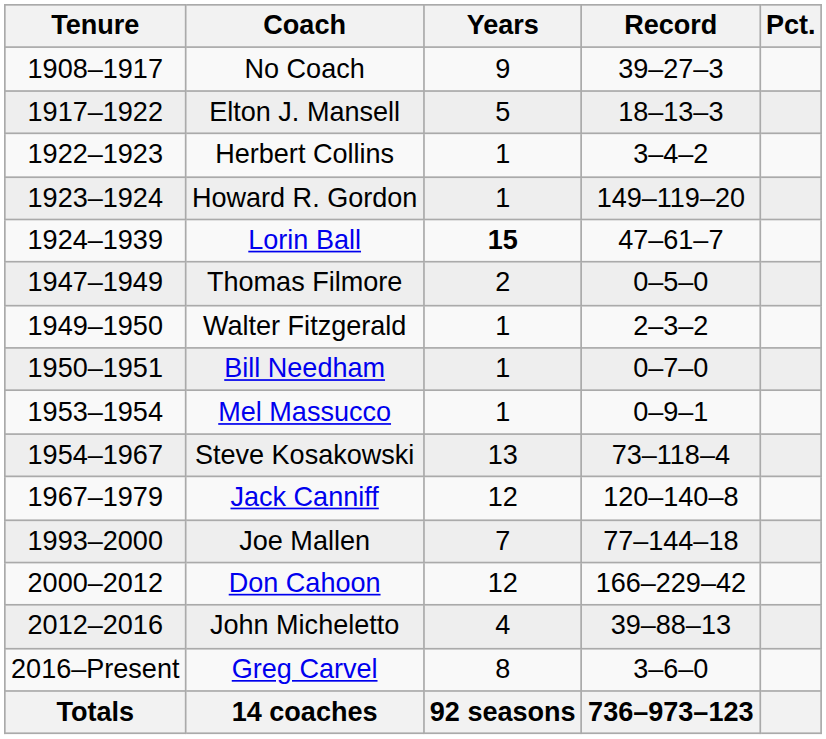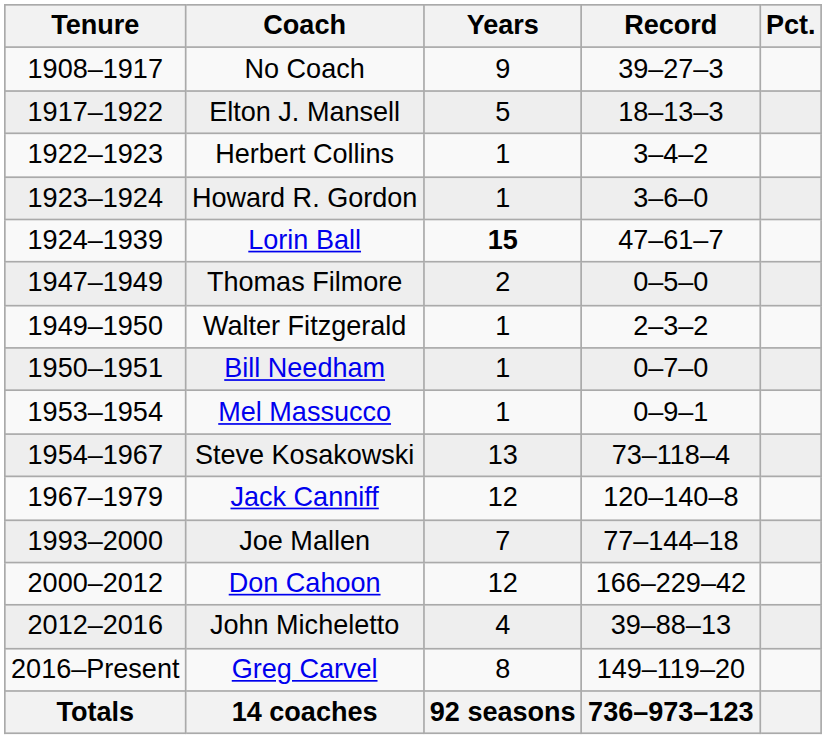(671, 197) 149–119–20 -> (671, 197) 3–6–0
(671, 669) 3–6–0 -> (671, 669) 149–119–20
